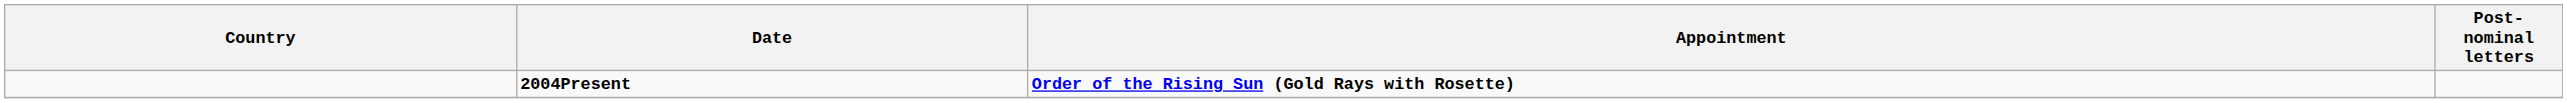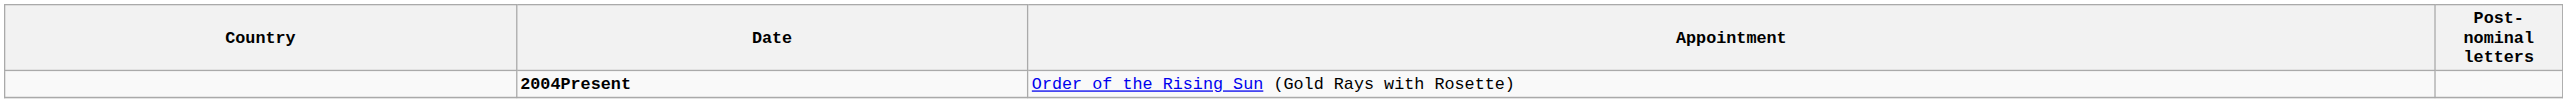(1273, 84) bold -> (1273, 84) normal
